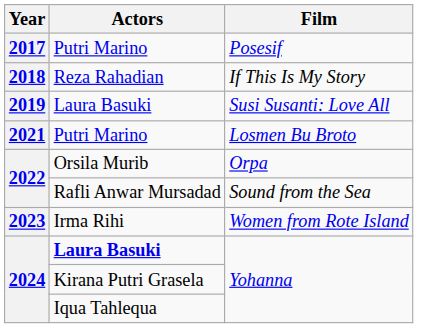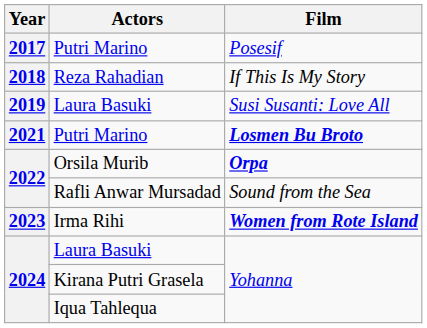(293, 134) normal -> (296, 134) bold
(248, 163) normal -> (248, 163) bold
(319, 221) normal -> (324, 221) bold
(107, 250) bold -> (103, 250) normal
